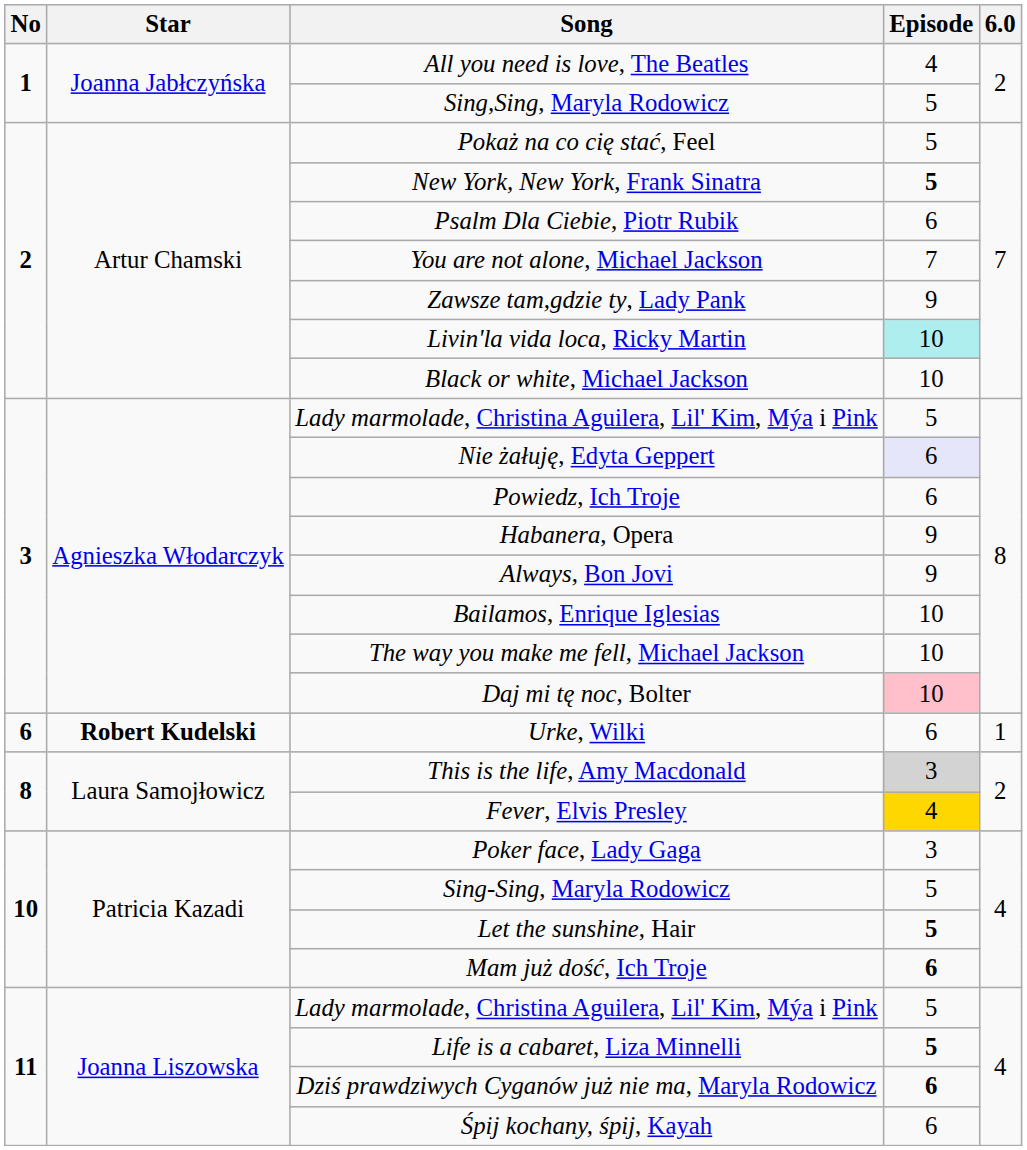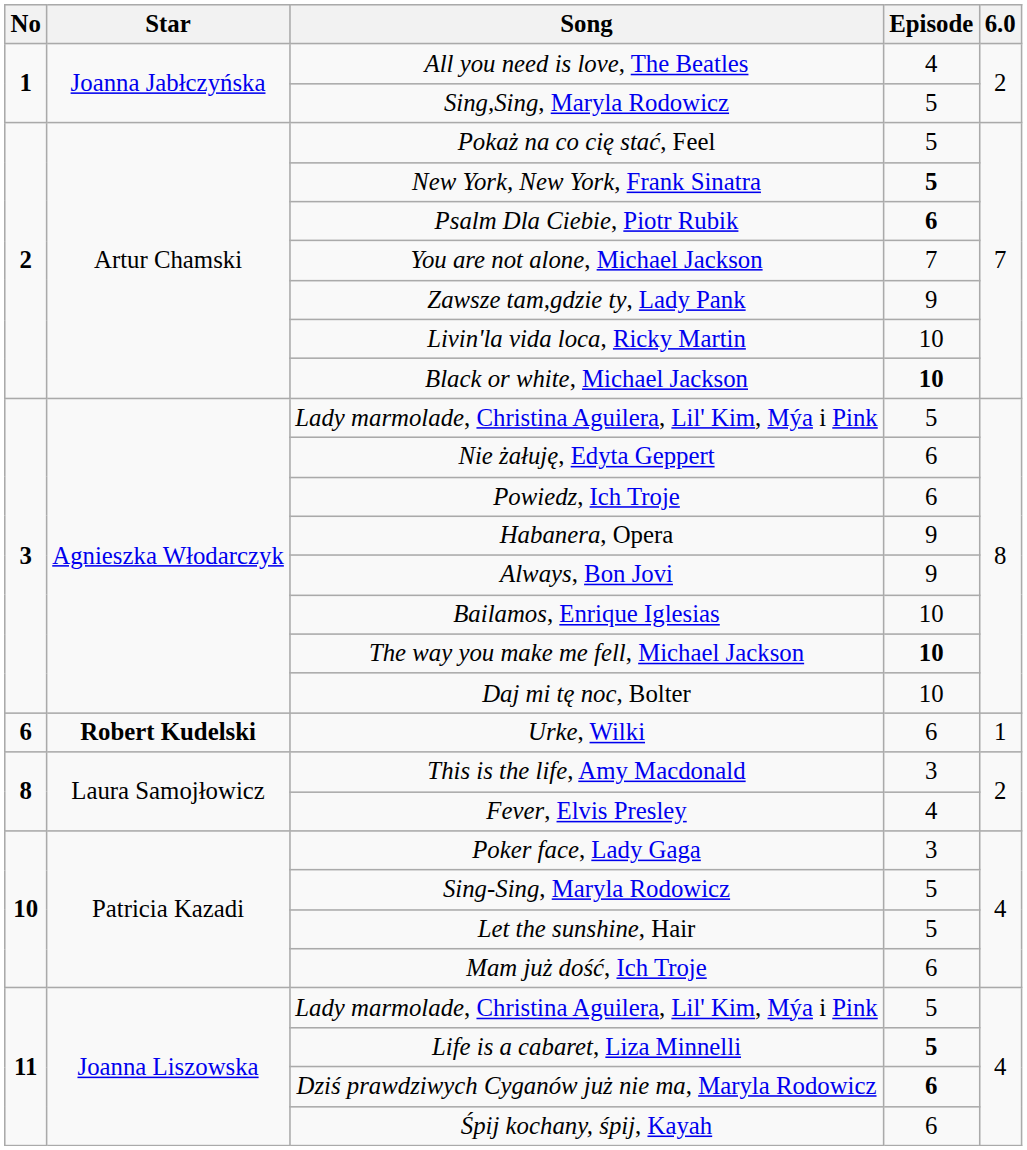(931, 220) normal -> (931, 220) bold
(931, 338) paleturquoise background -> (931, 338) no background
(931, 378) normal -> (931, 378) bold
(931, 456) lavender background -> (931, 456) no background
(931, 653) normal -> (931, 653) bold
(931, 692) pink background -> (931, 692) no background
(931, 771) lightgrey background -> (931, 771) no background
(931, 810) gold background -> (931, 810) no background
(931, 928) bold -> (931, 928) normal
(931, 968) bold -> (931, 968) normal
